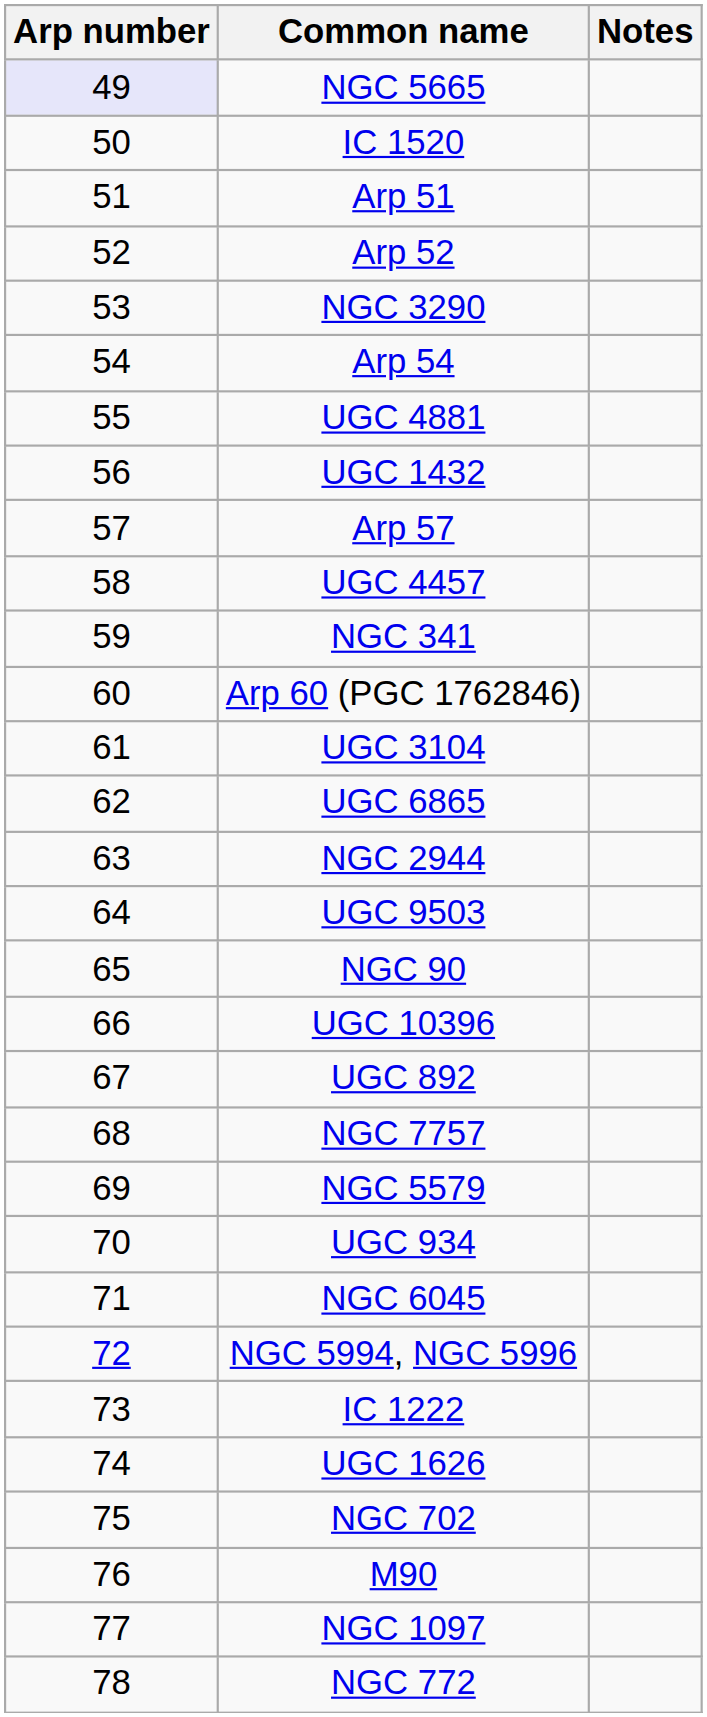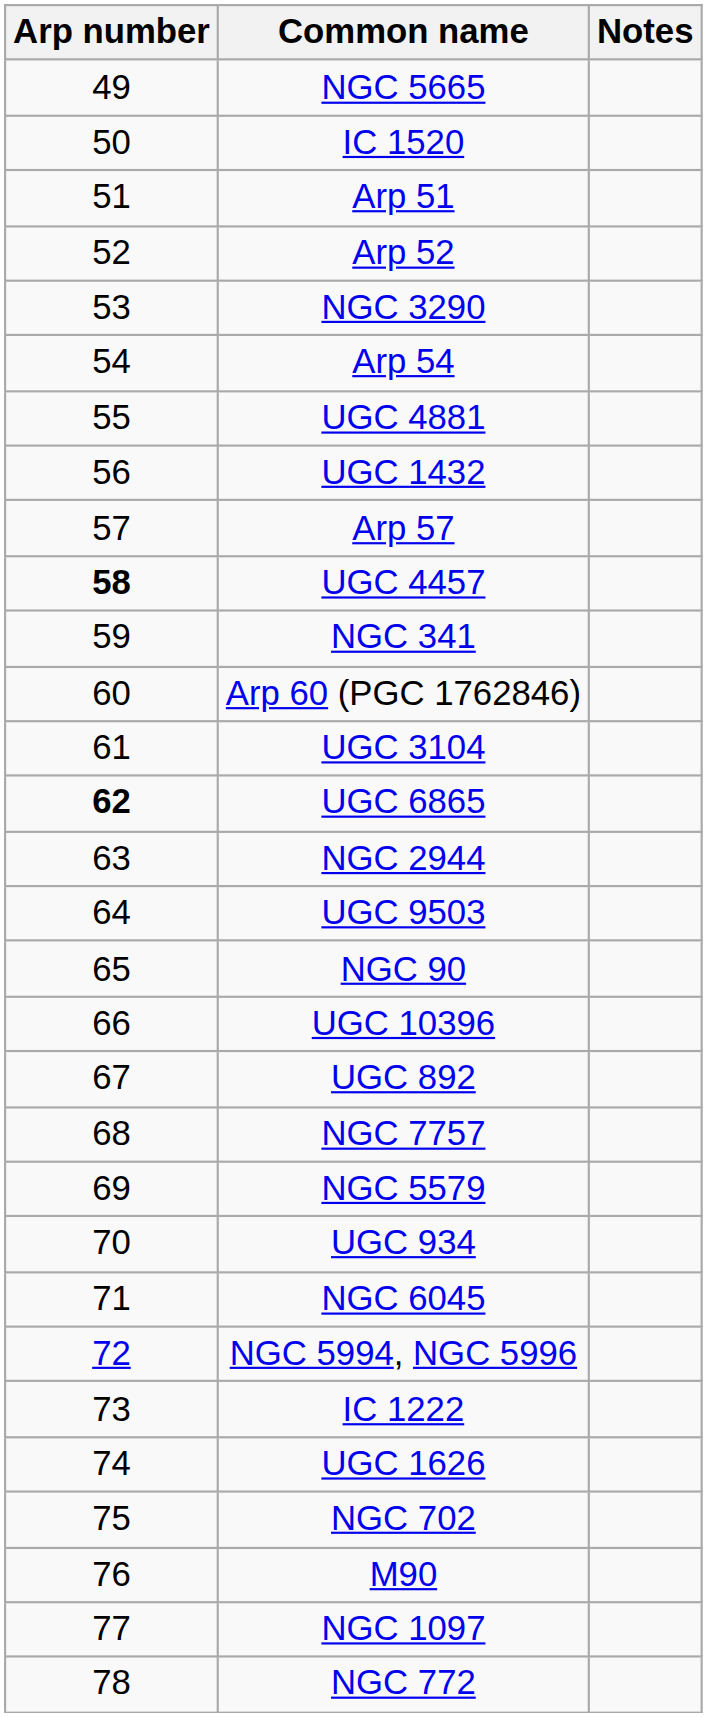(111, 87) lavender background -> (111, 87) no background
(111, 582) normal -> (111, 582) bold
(111, 802) normal -> (111, 802) bold
